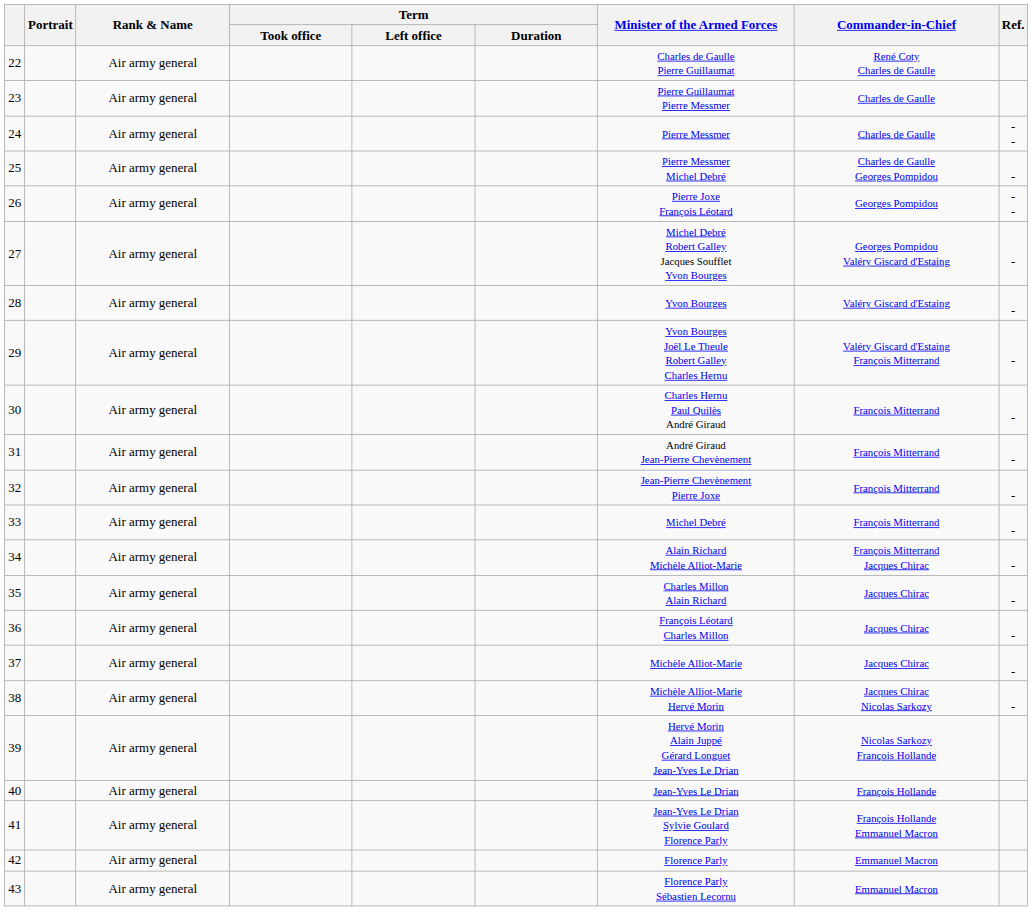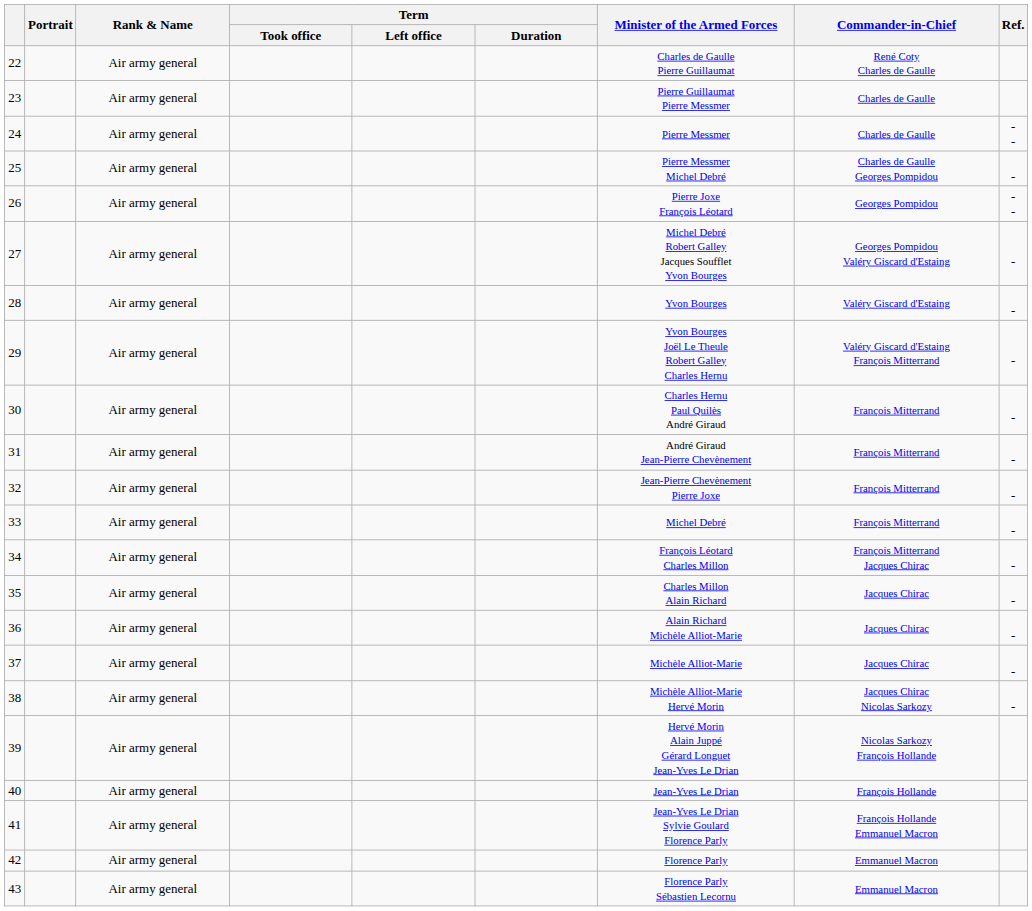(696, 558) Alain Richard Michèle Alliot-Marie -> (696, 558) François Léotard Charles Millon
(696, 628) François Léotard Charles Millon -> (696, 628) Alain Richard Michèle Alliot-Marie
